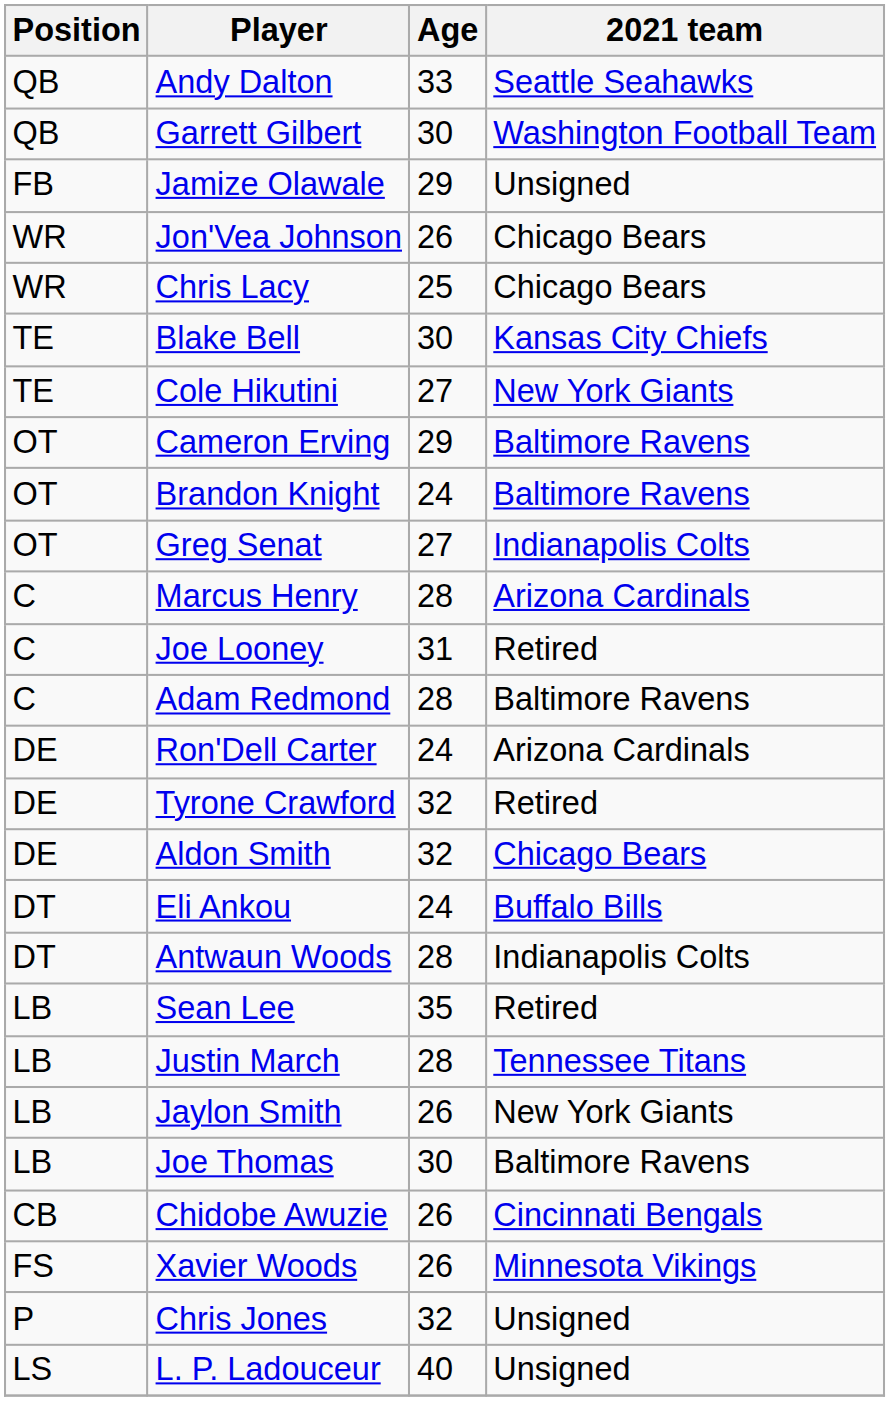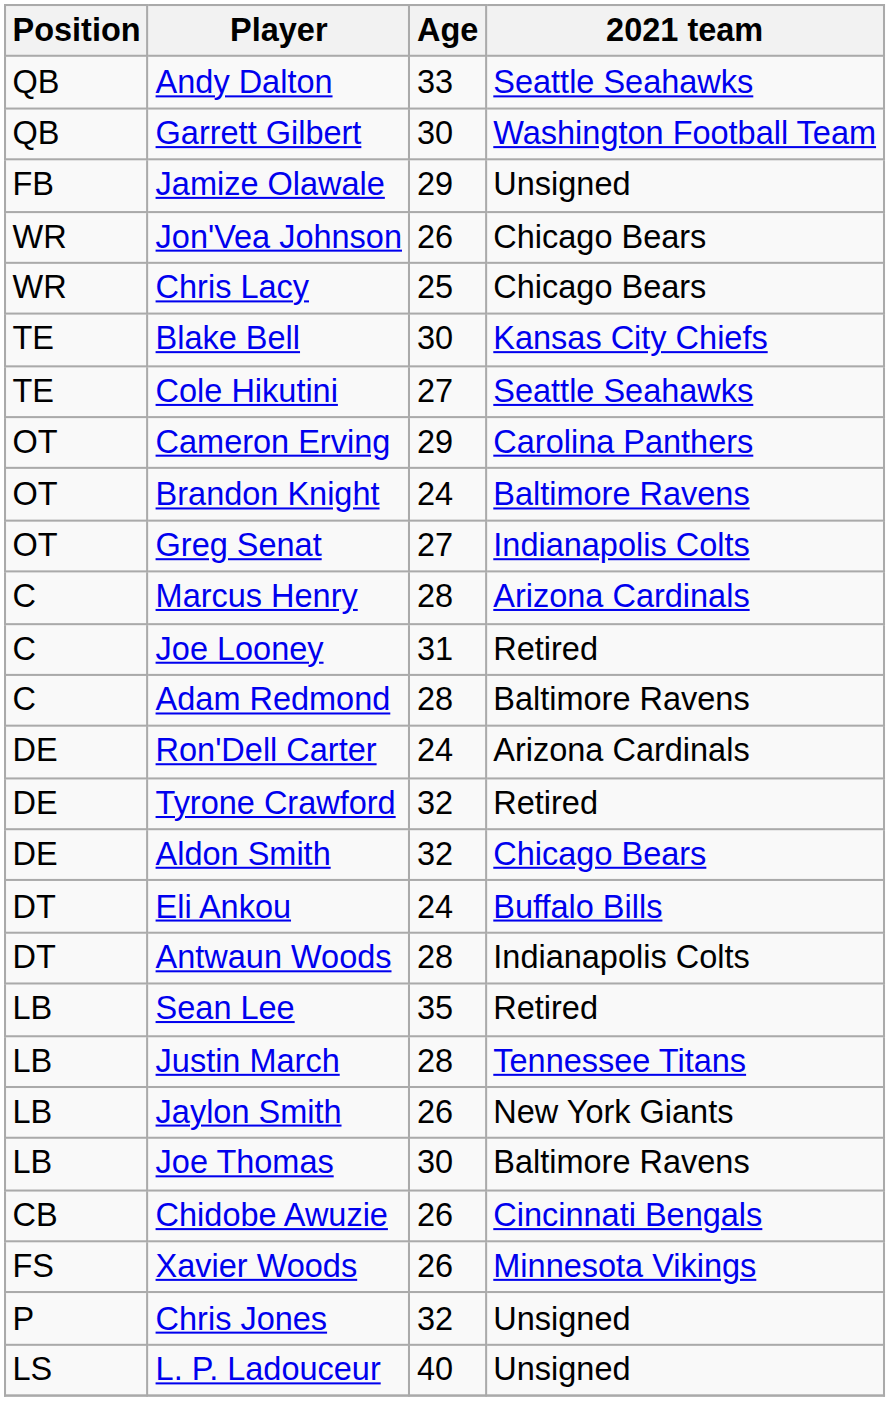(613, 390) New York Giants -> (623, 390) Seattle Seahawks
(621, 442) Baltimore Ravens -> (623, 442) Carolina Panthers
